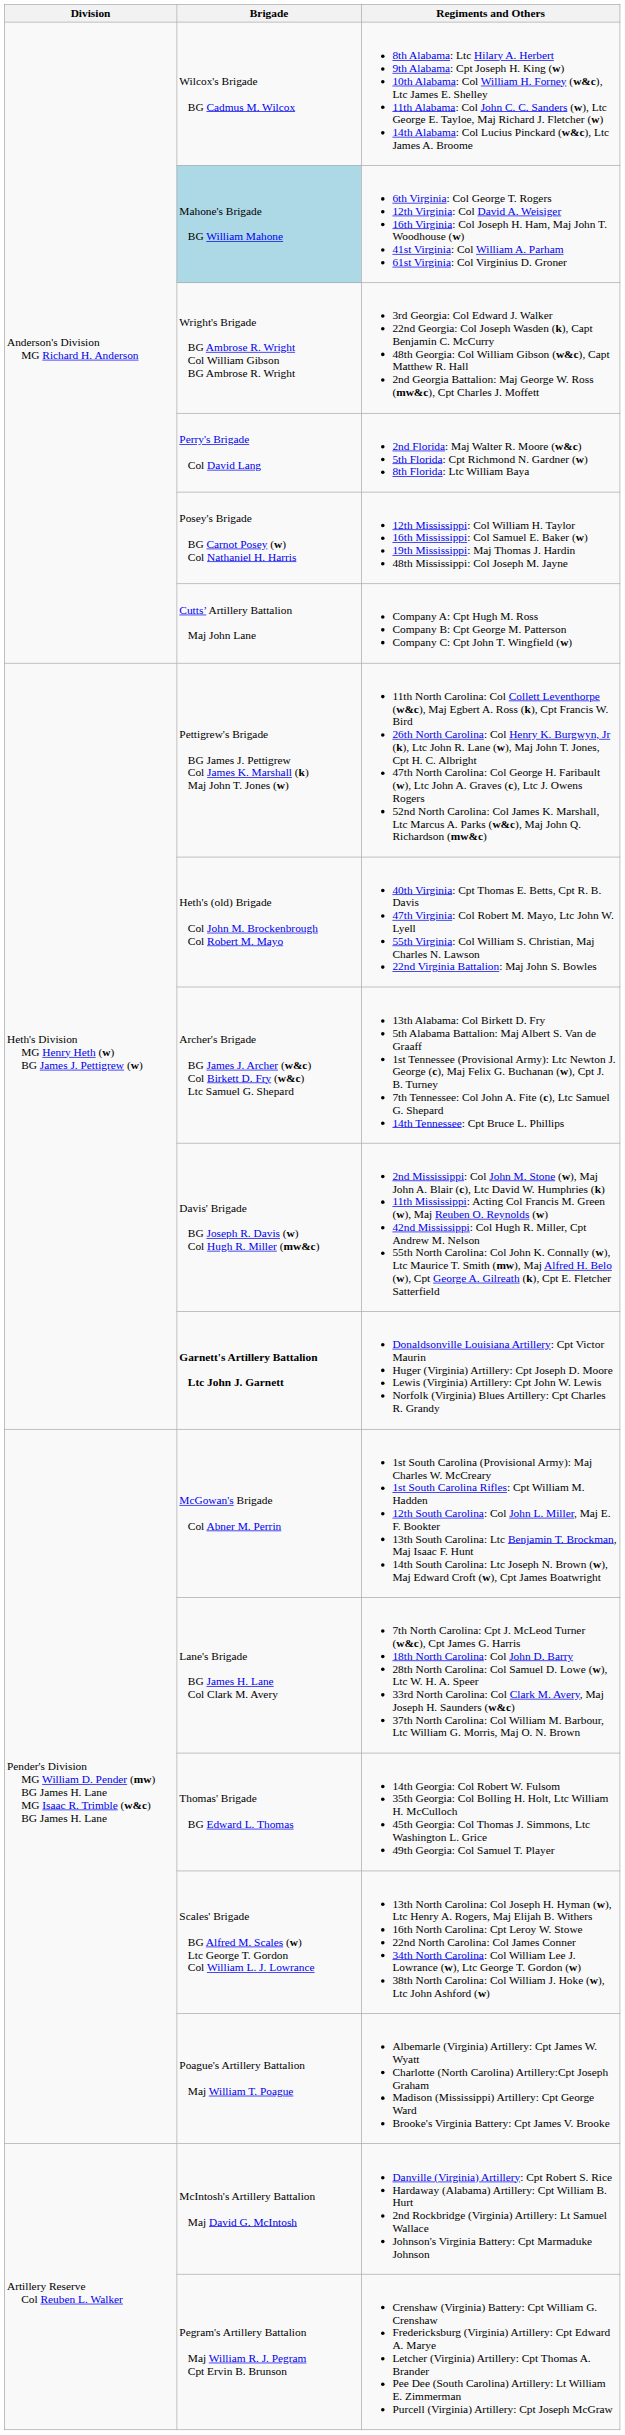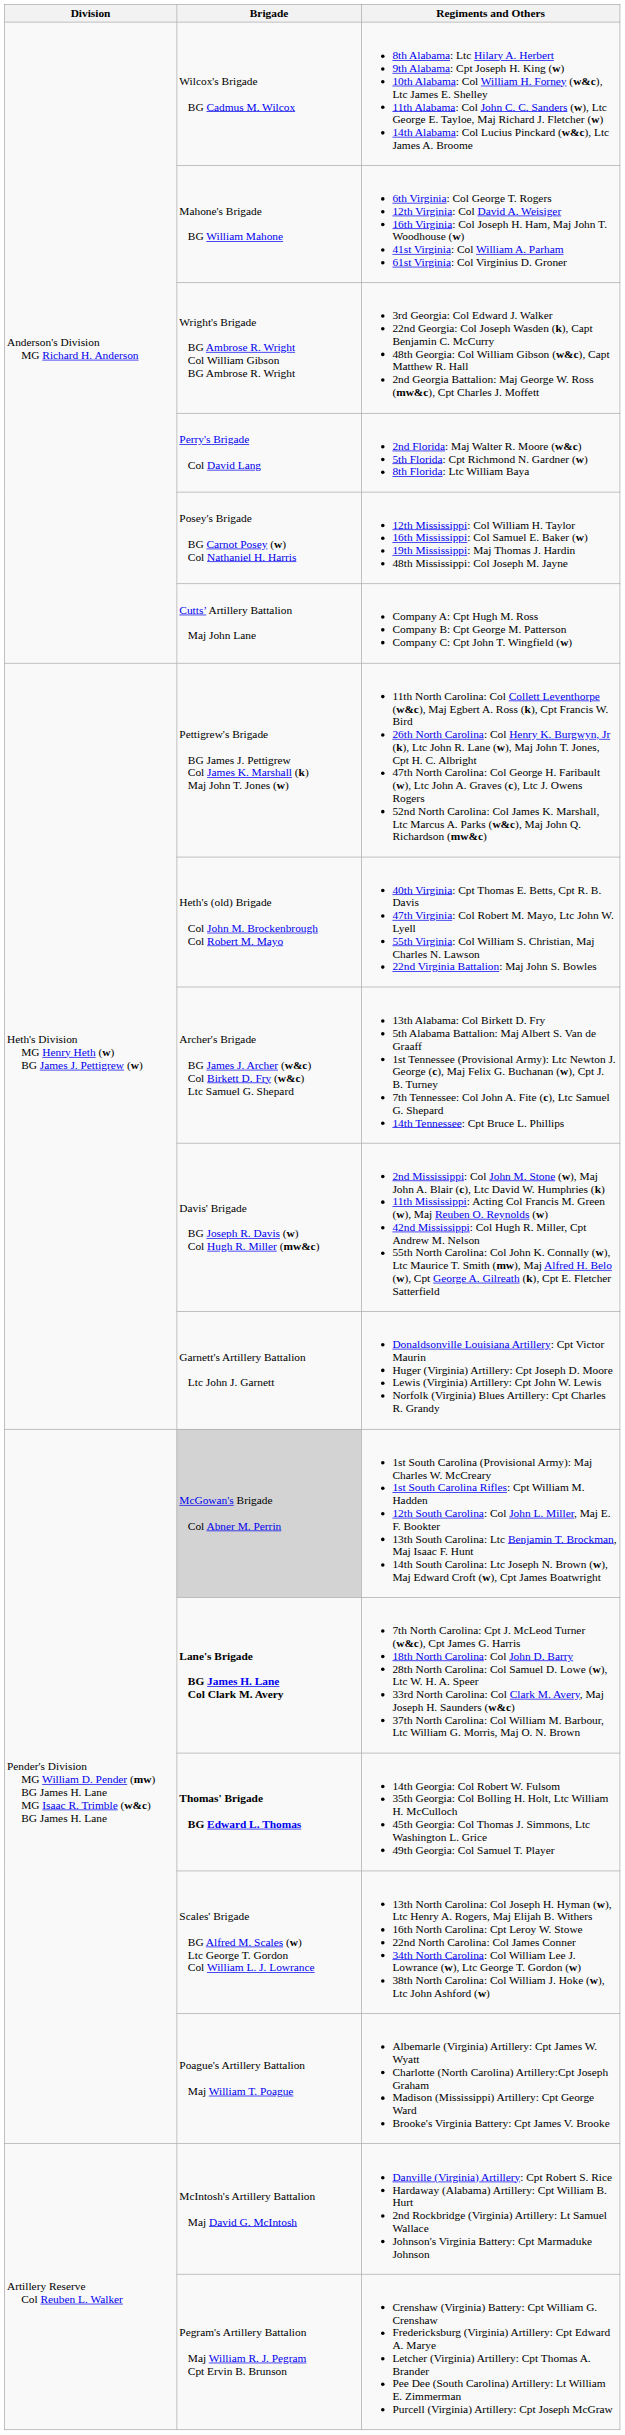(231, 224) lightblue background -> (231, 224) no background
(248, 1370) bold -> (242, 1370) normal
(230, 1513) no background -> (230, 1513) lightgrey background
(229, 1675) normal -> (231, 1675) bold
(236, 1812) normal -> (240, 1812) bold
